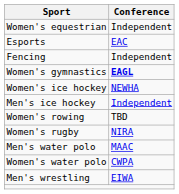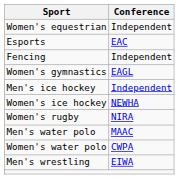(122, 72) bold -> (122, 72) normal
rows swapped: (51, 102) <-> (57, 87)
- row: (45, 117)
